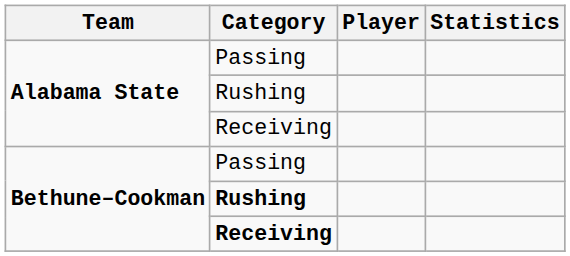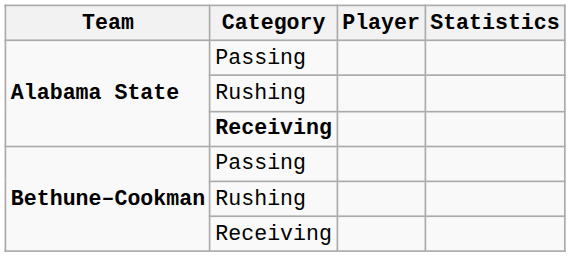(274, 129) normal -> (274, 129) bold
(261, 199) bold -> (261, 199) normal
(274, 234) bold -> (274, 234) normal
